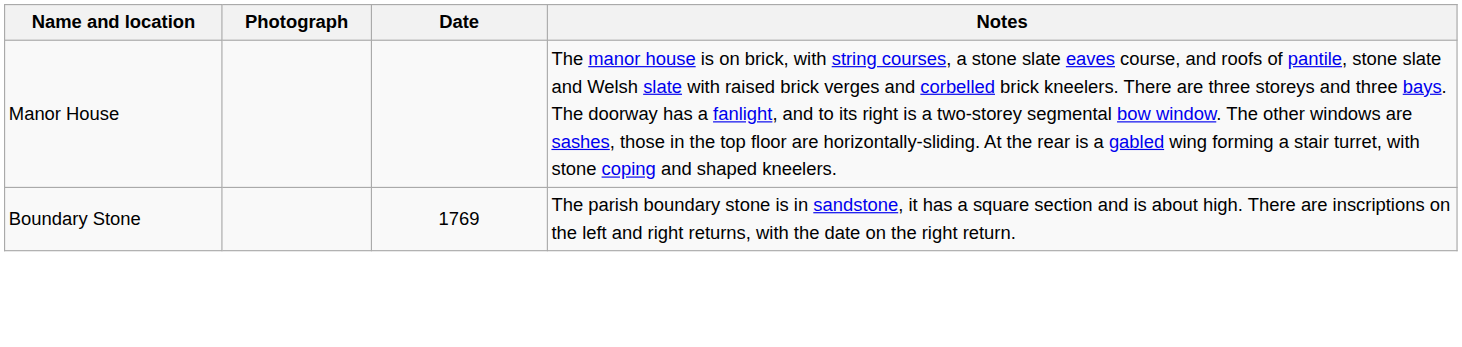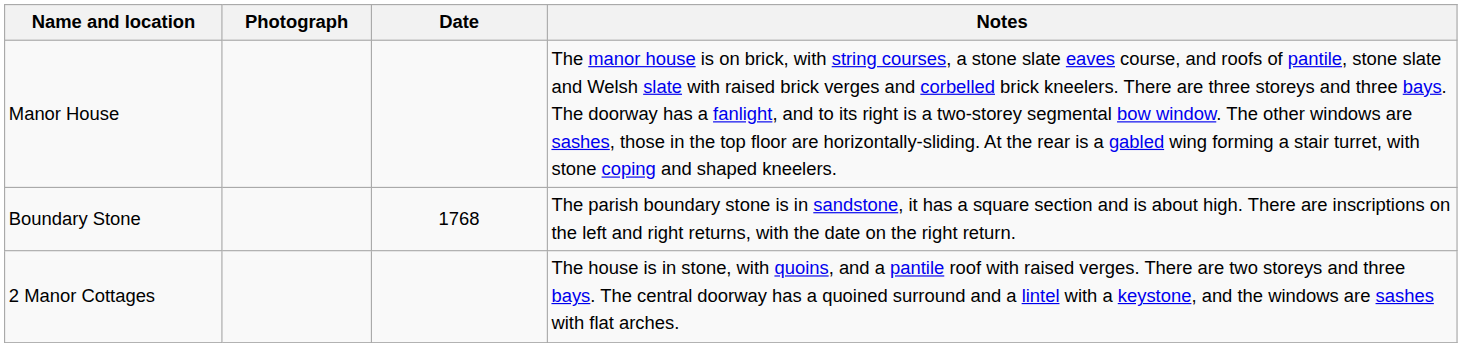(459, 218) 1769 -> (459, 218) 1768
+ row: (82, 296)
